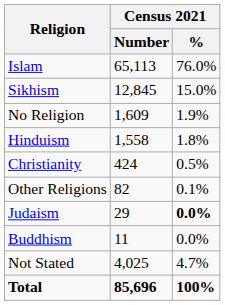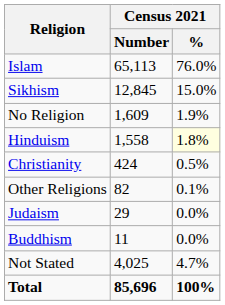(192, 139) no background -> (192, 139) lightyellow background
(194, 213) bold -> (192, 213) normal
